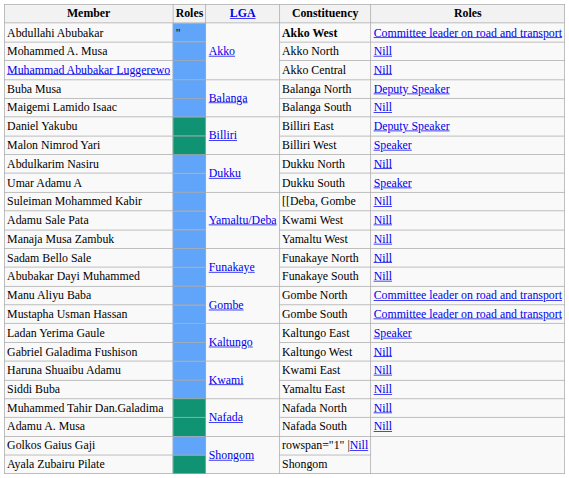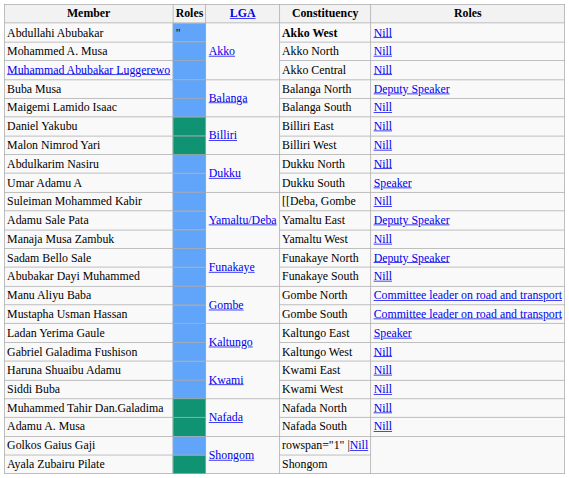(468, 32) Committee leader on road and transport -> (383, 32) Nill
(412, 126) Deputy Speaker -> (383, 126) Nill
(393, 145) Speaker -> (383, 145) Nill
(313, 220) Kwami West -> (314, 220) Yamaltu East
(383, 220) Nill -> (412, 220) Deputy Speaker
(383, 257) Nill -> (412, 257) Deputy Speaker
(314, 389) Yamaltu East -> (313, 389) Kwami West
